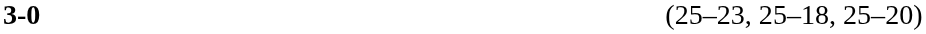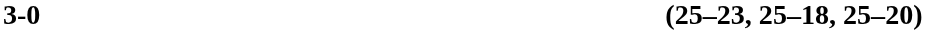(794, 14) normal -> (794, 14) bold
